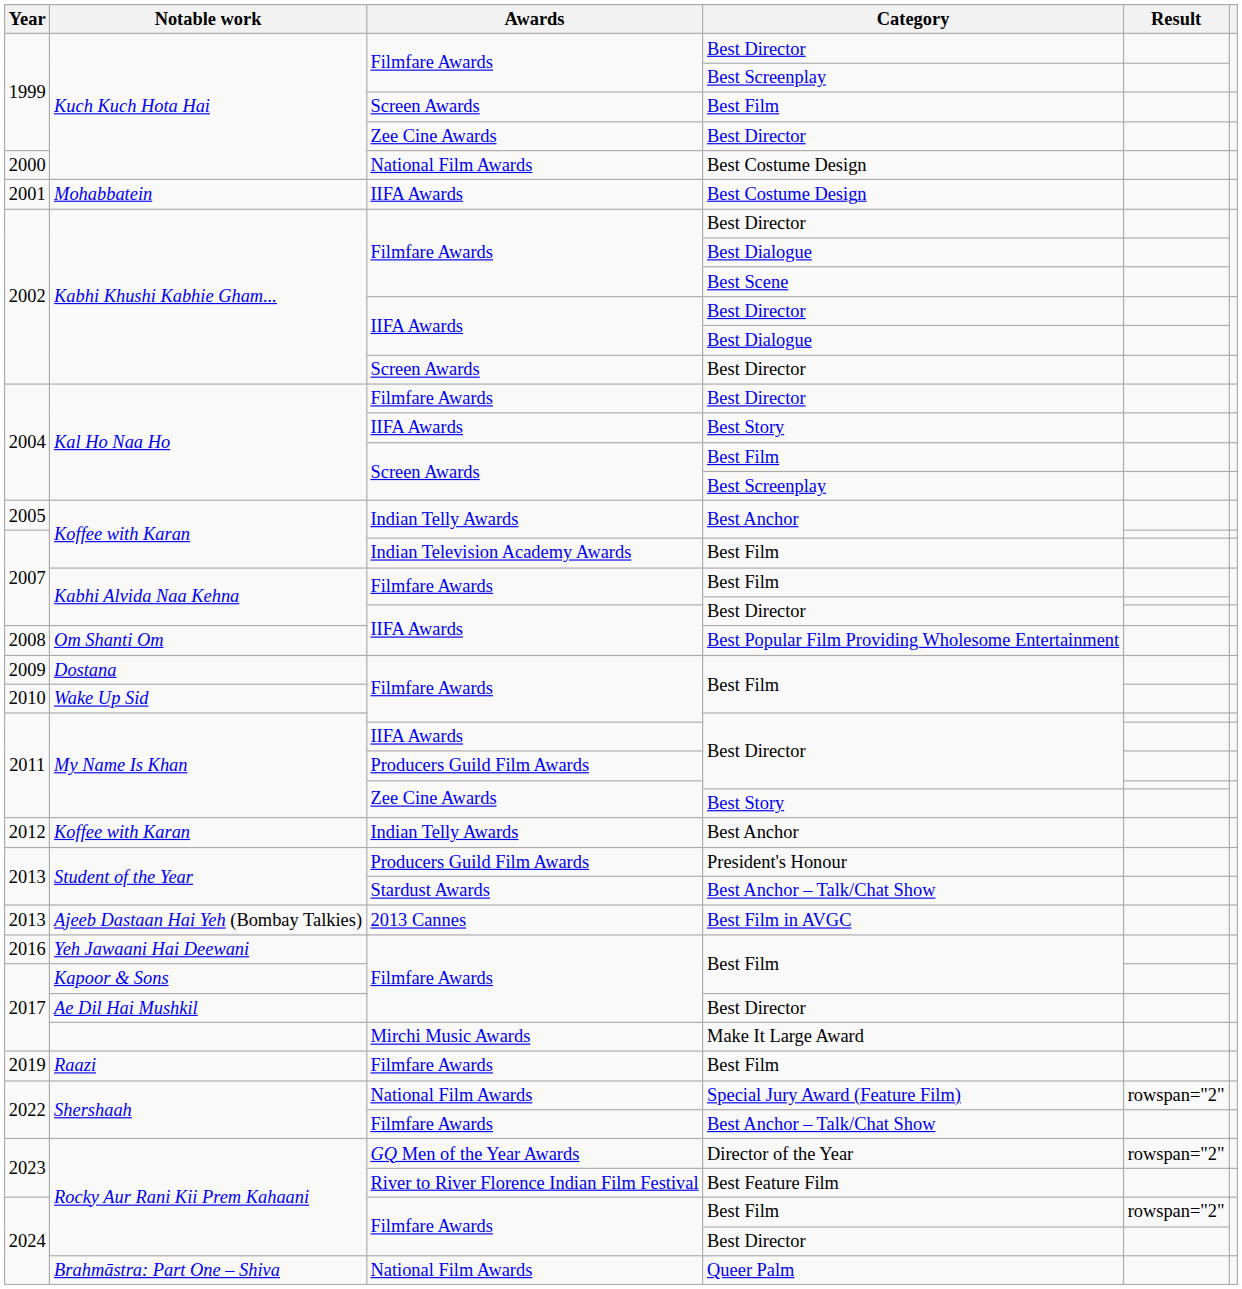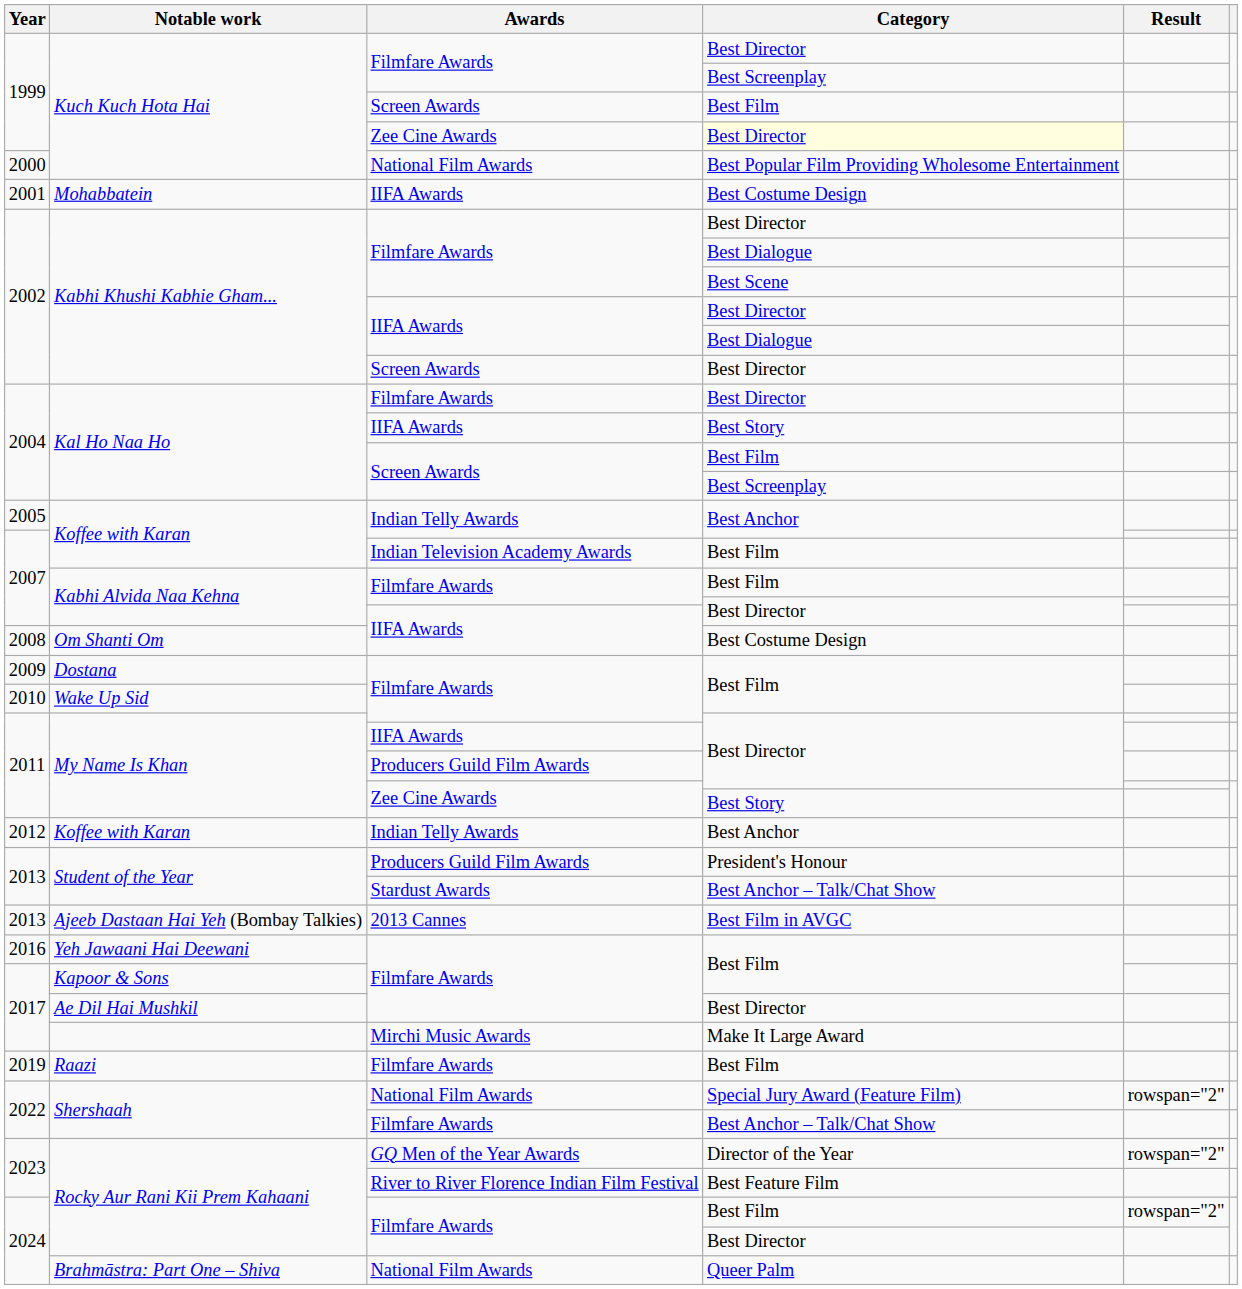(756, 135) no background -> (756, 135) lightyellow background
(787, 164) Best Costume Design -> (913, 164) Best Popular Film Providing Wholesome Entertainment
(913, 640) Best Popular Film Providing Wholesome Entertainment -> (787, 640) Best Costume Design
